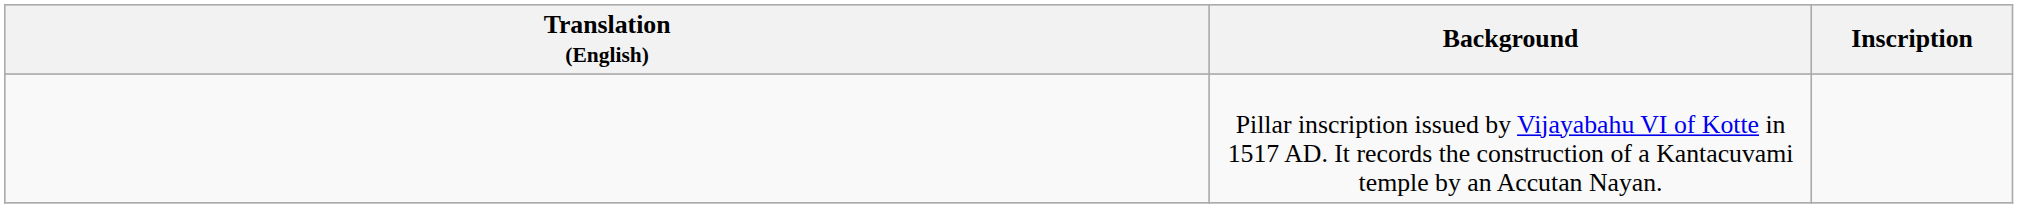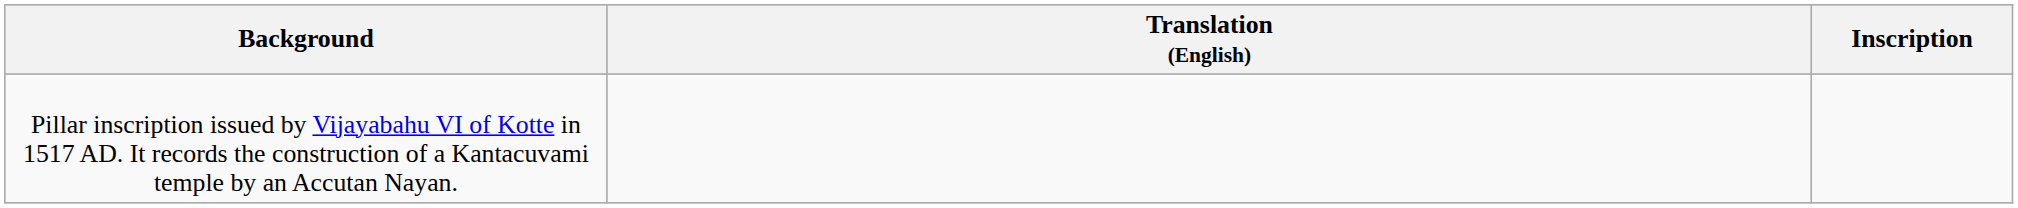columns swapped: (1511, 39) <-> (607, 39)
